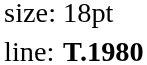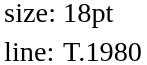(103, 51) bold -> (103, 51) normal
